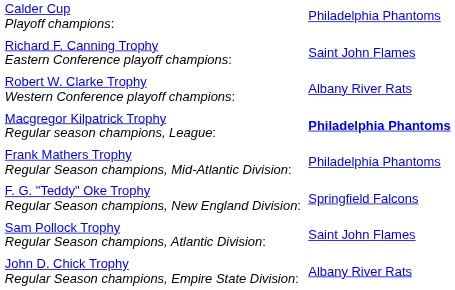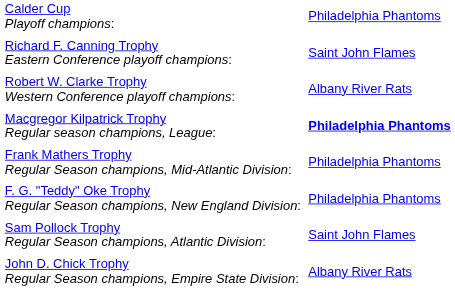(363, 198) Springfield Falcons -> (375, 198) Philadelphia Phantoms
